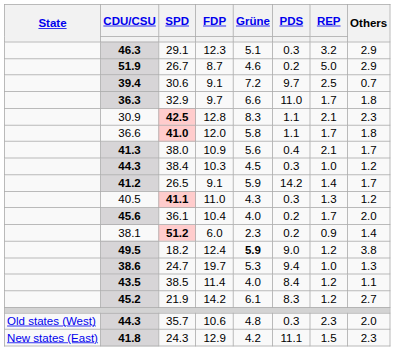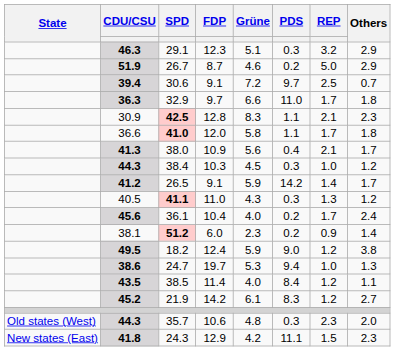(369, 216) 2.0 -> (369, 216) 2.4
(253, 250) bold -> (253, 250) normal
